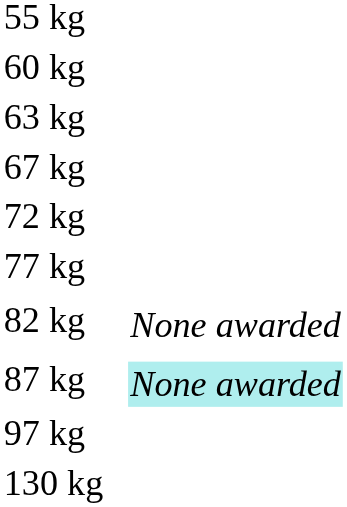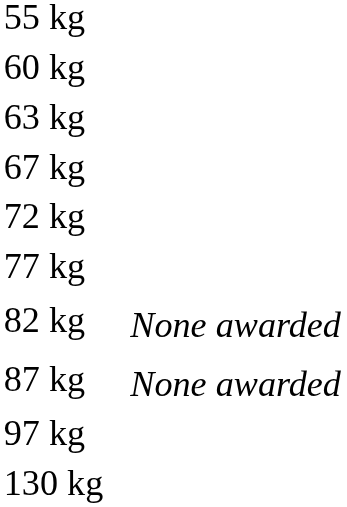(236, 383) paleturquoise background -> (236, 383) no background
